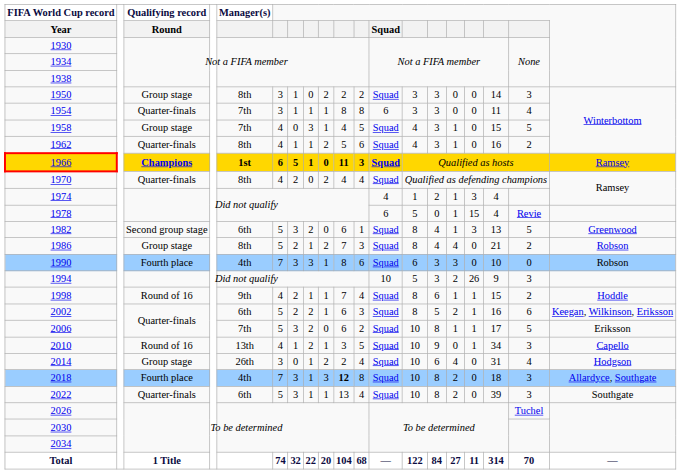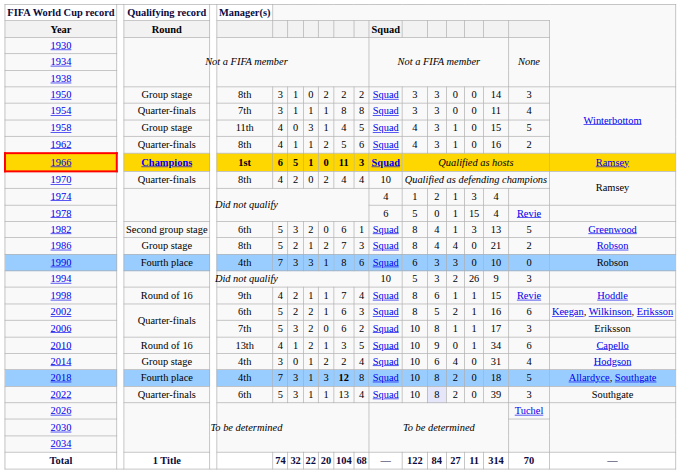(386, 111) 6 -> (386, 111) Squad
(245, 128) 7th -> (245, 128) 11th
(386, 179) Squad -> (386, 179) 10
(529, 295) 2 -> (529, 295) Revie
(529, 328) 5 -> (529, 328) 3
(529, 345) 3 -> (529, 345) 6
(245, 361) 26th -> (245, 361) 4th
(529, 378) 3 -> (529, 378) 5
(437, 394) no background -> (437, 394) lavender background
